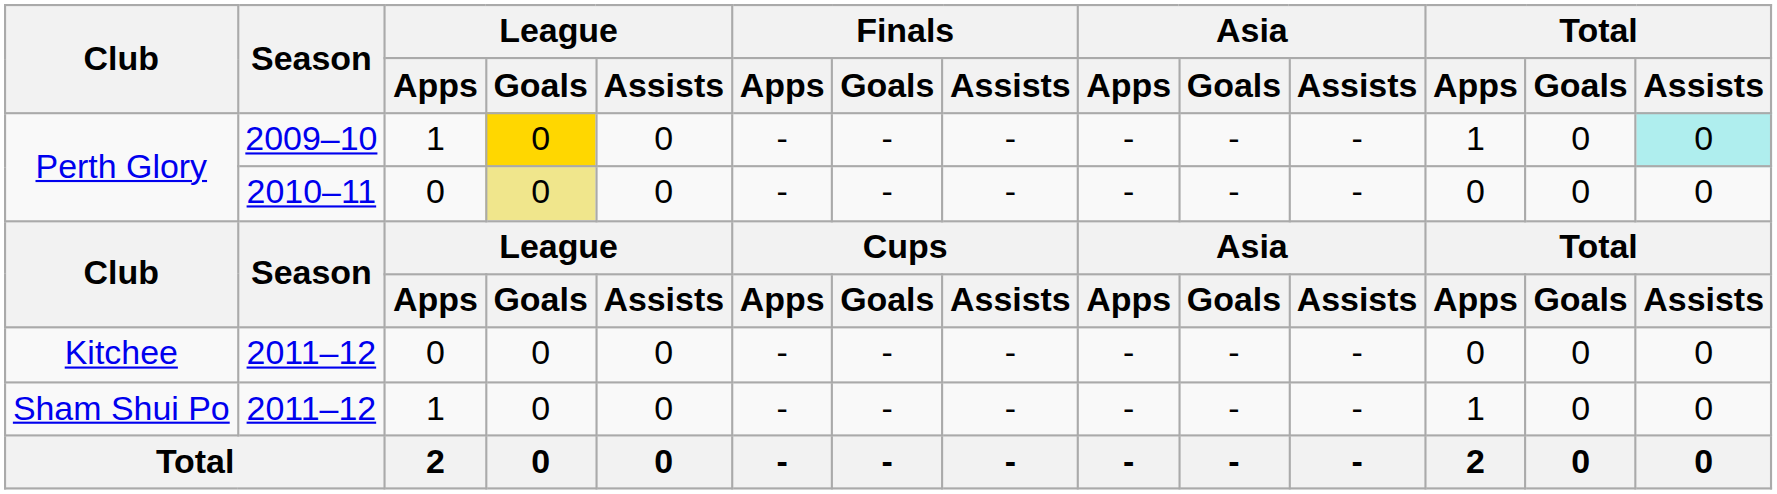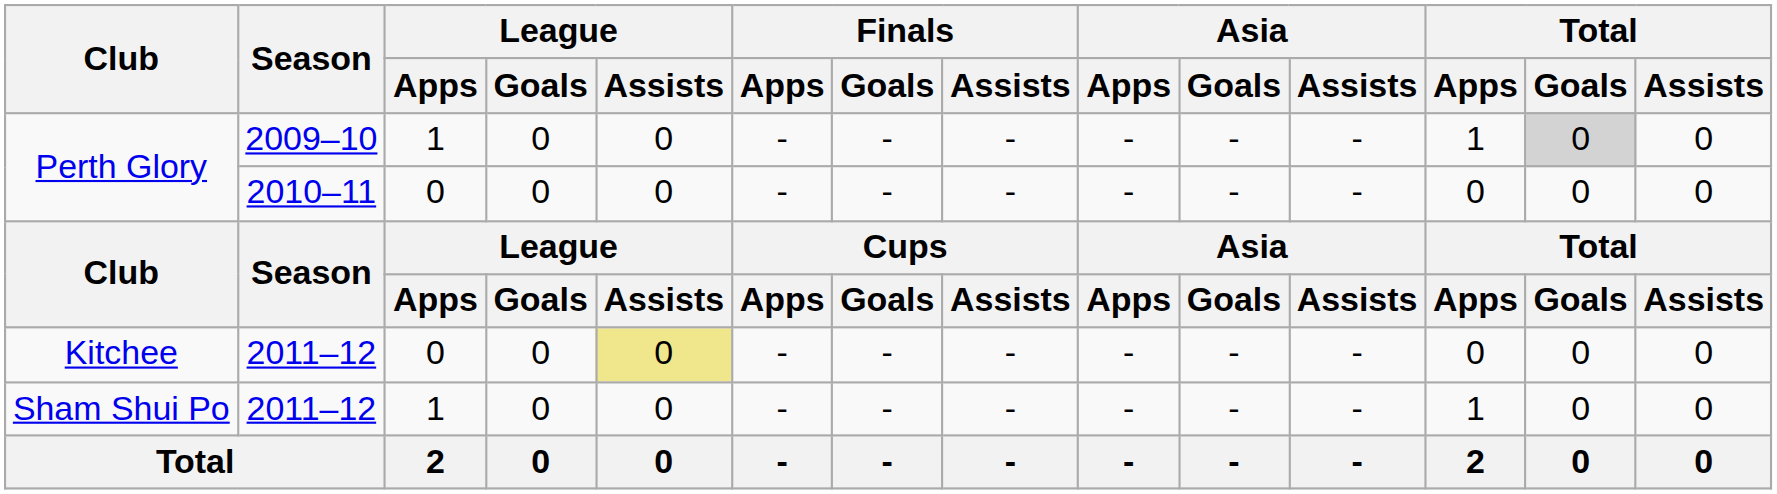(541, 138) gold background -> (541, 138) no background
(1581, 138) no background -> (1581, 138) lightgrey background
(1704, 138) paleturquoise background -> (1704, 138) no background
(541, 192) khaki background -> (541, 192) no background
(664, 354) no background -> (664, 354) khaki background
